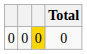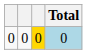(64, 37) no background -> (64, 37) lightblue background
